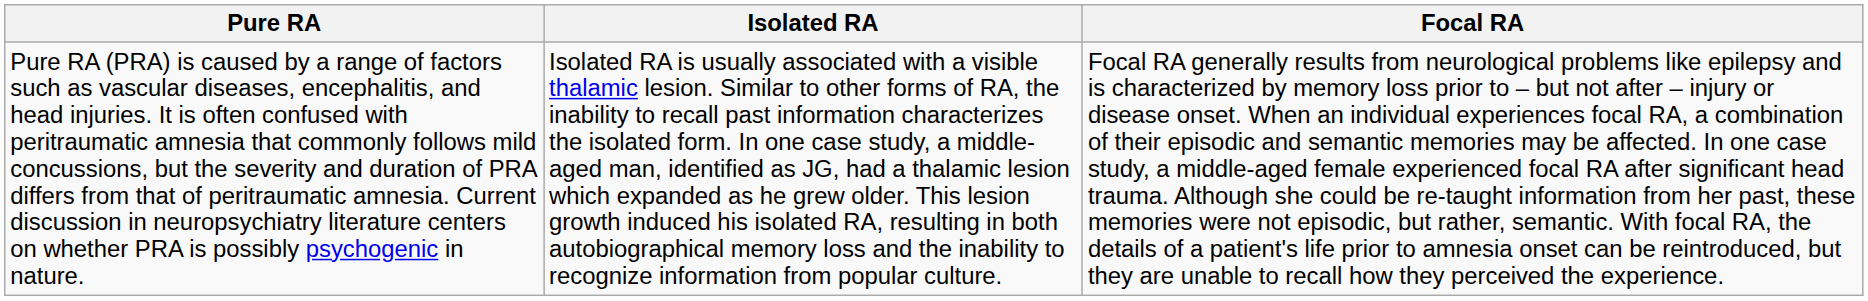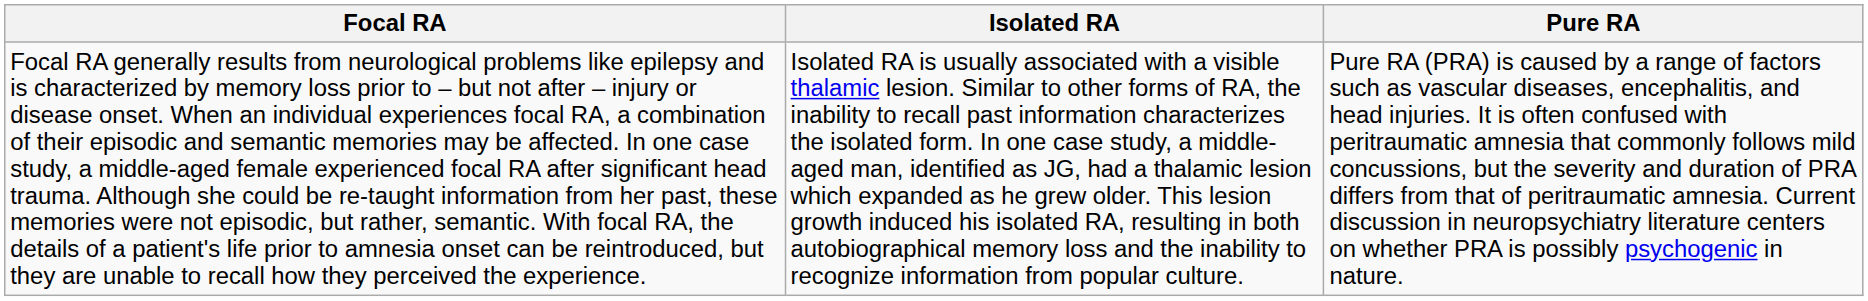columns swapped: (1473, 23) <-> (274, 23)
